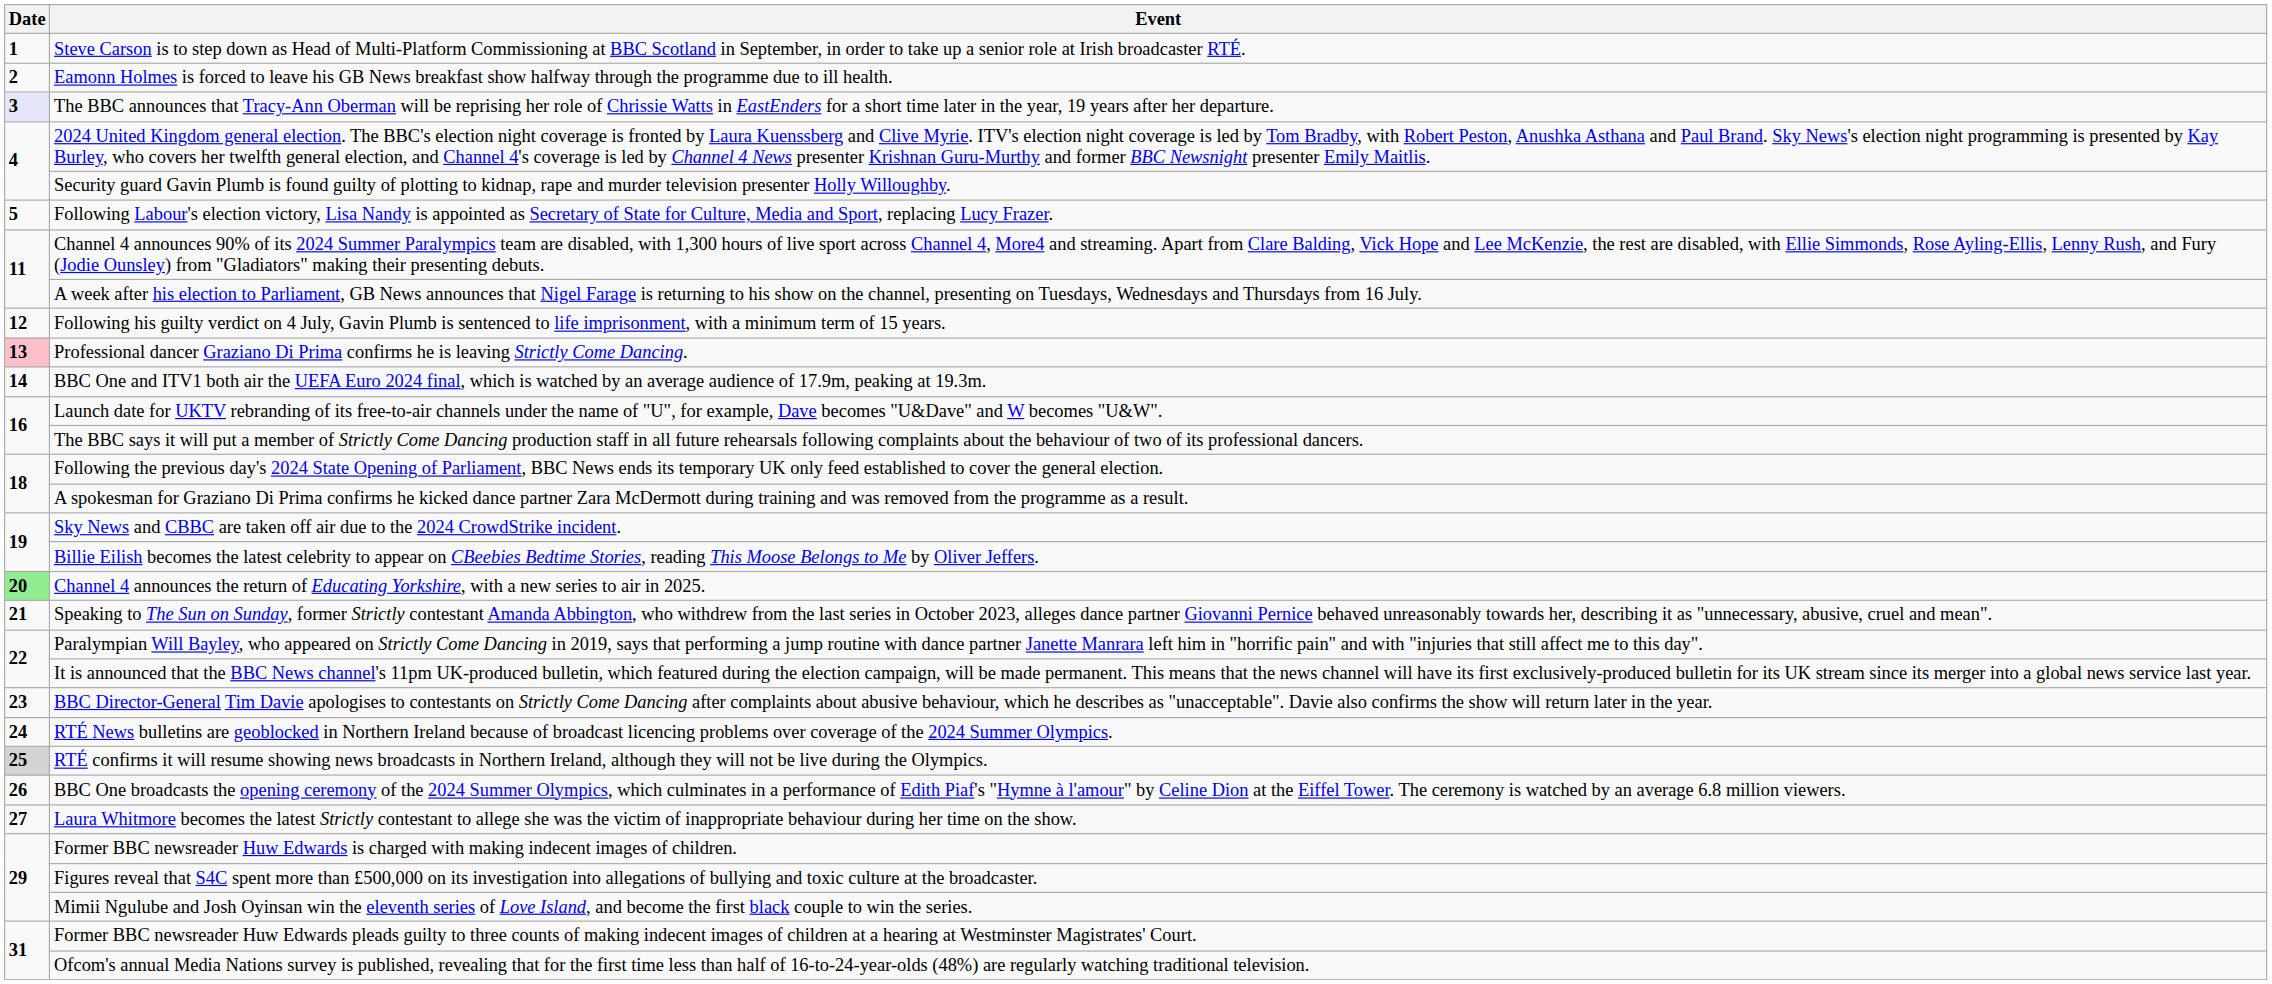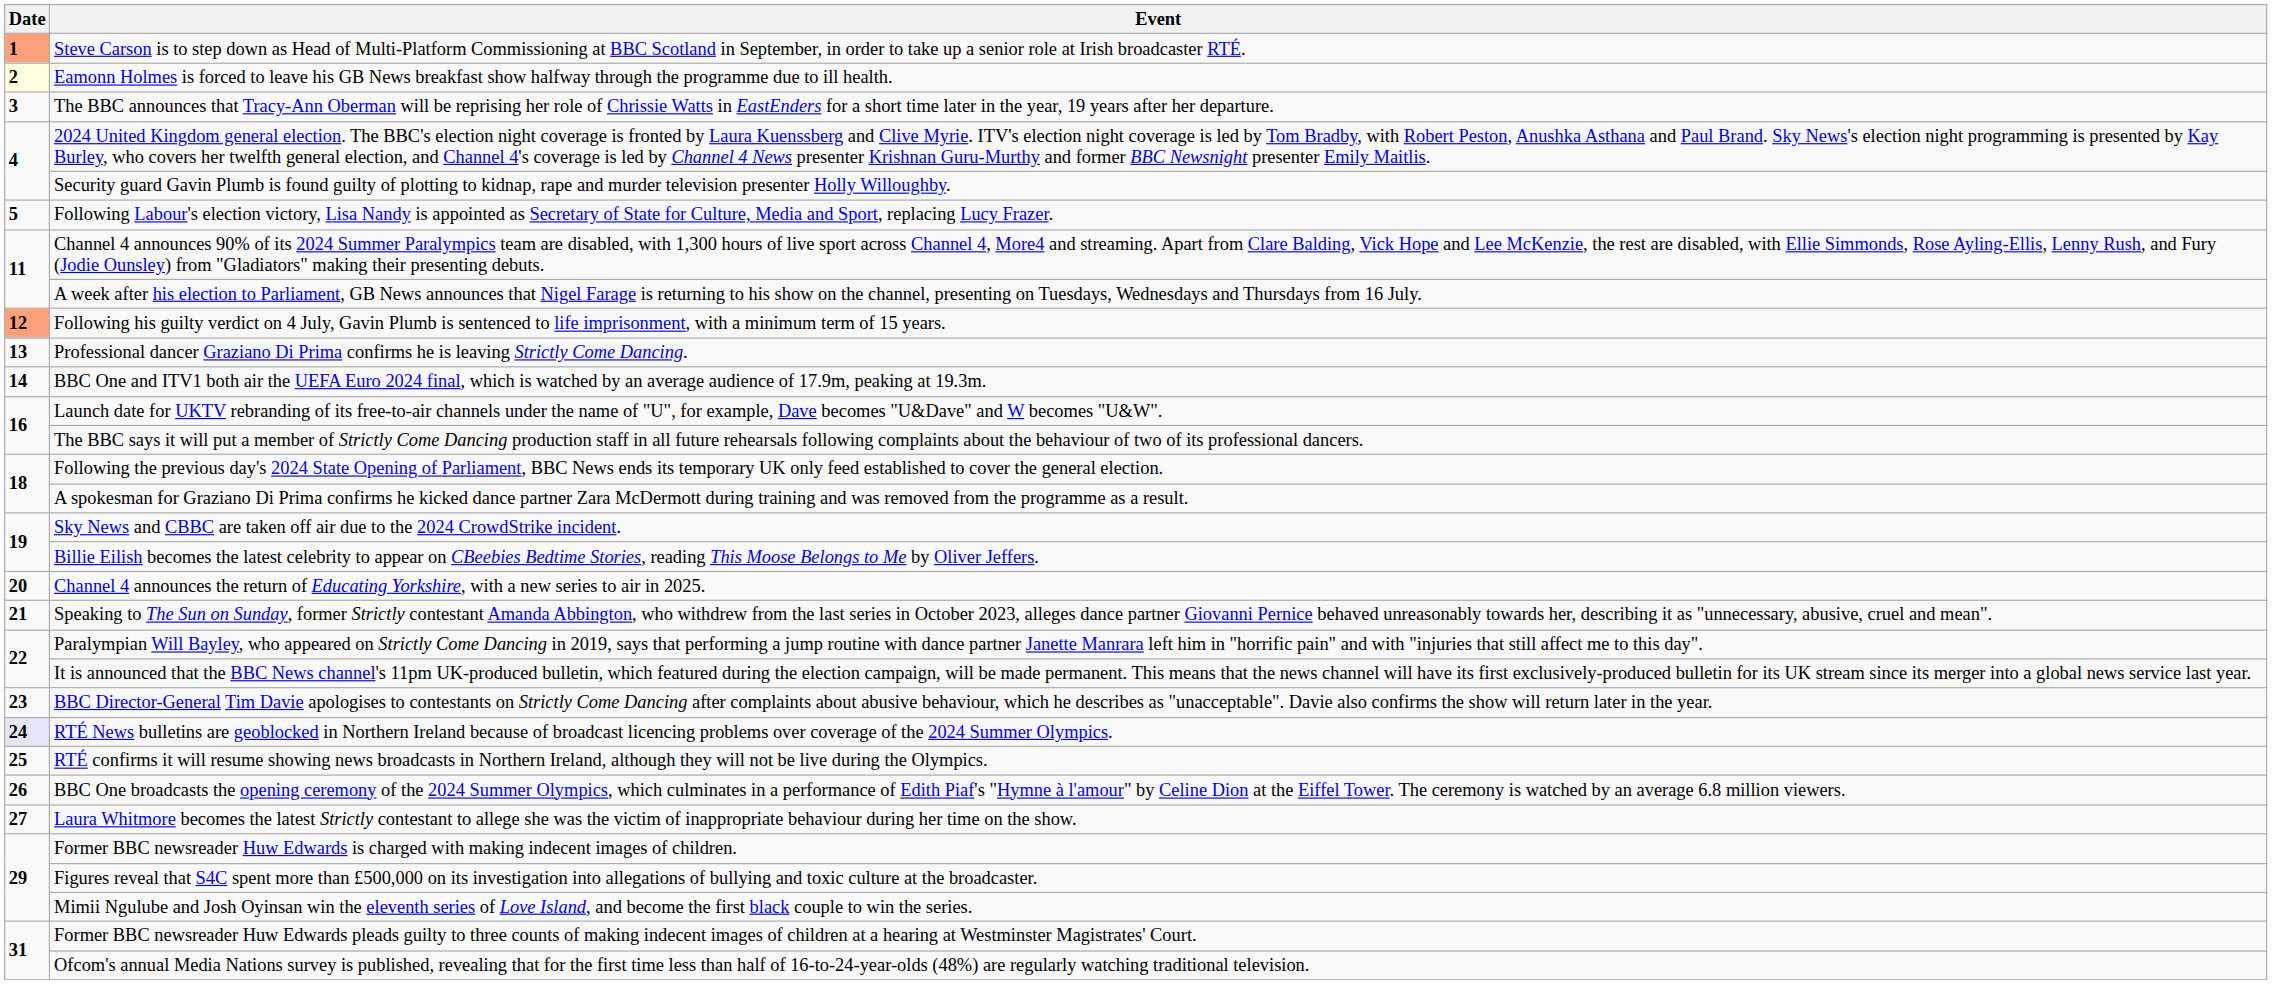(13, 48) no background -> (13, 48) lightsalmon background
(13, 77) no background -> (13, 77) lightyellow background
(13, 106) lavender background -> (13, 106) no background
(18, 323) no background -> (18, 323) lightsalmon background
(18, 352) pink background -> (18, 352) no background
(18, 585) lightgreen background -> (18, 585) no background
(18, 731) no background -> (18, 731) lavender background
(18, 760) lightgrey background -> (18, 760) no background
